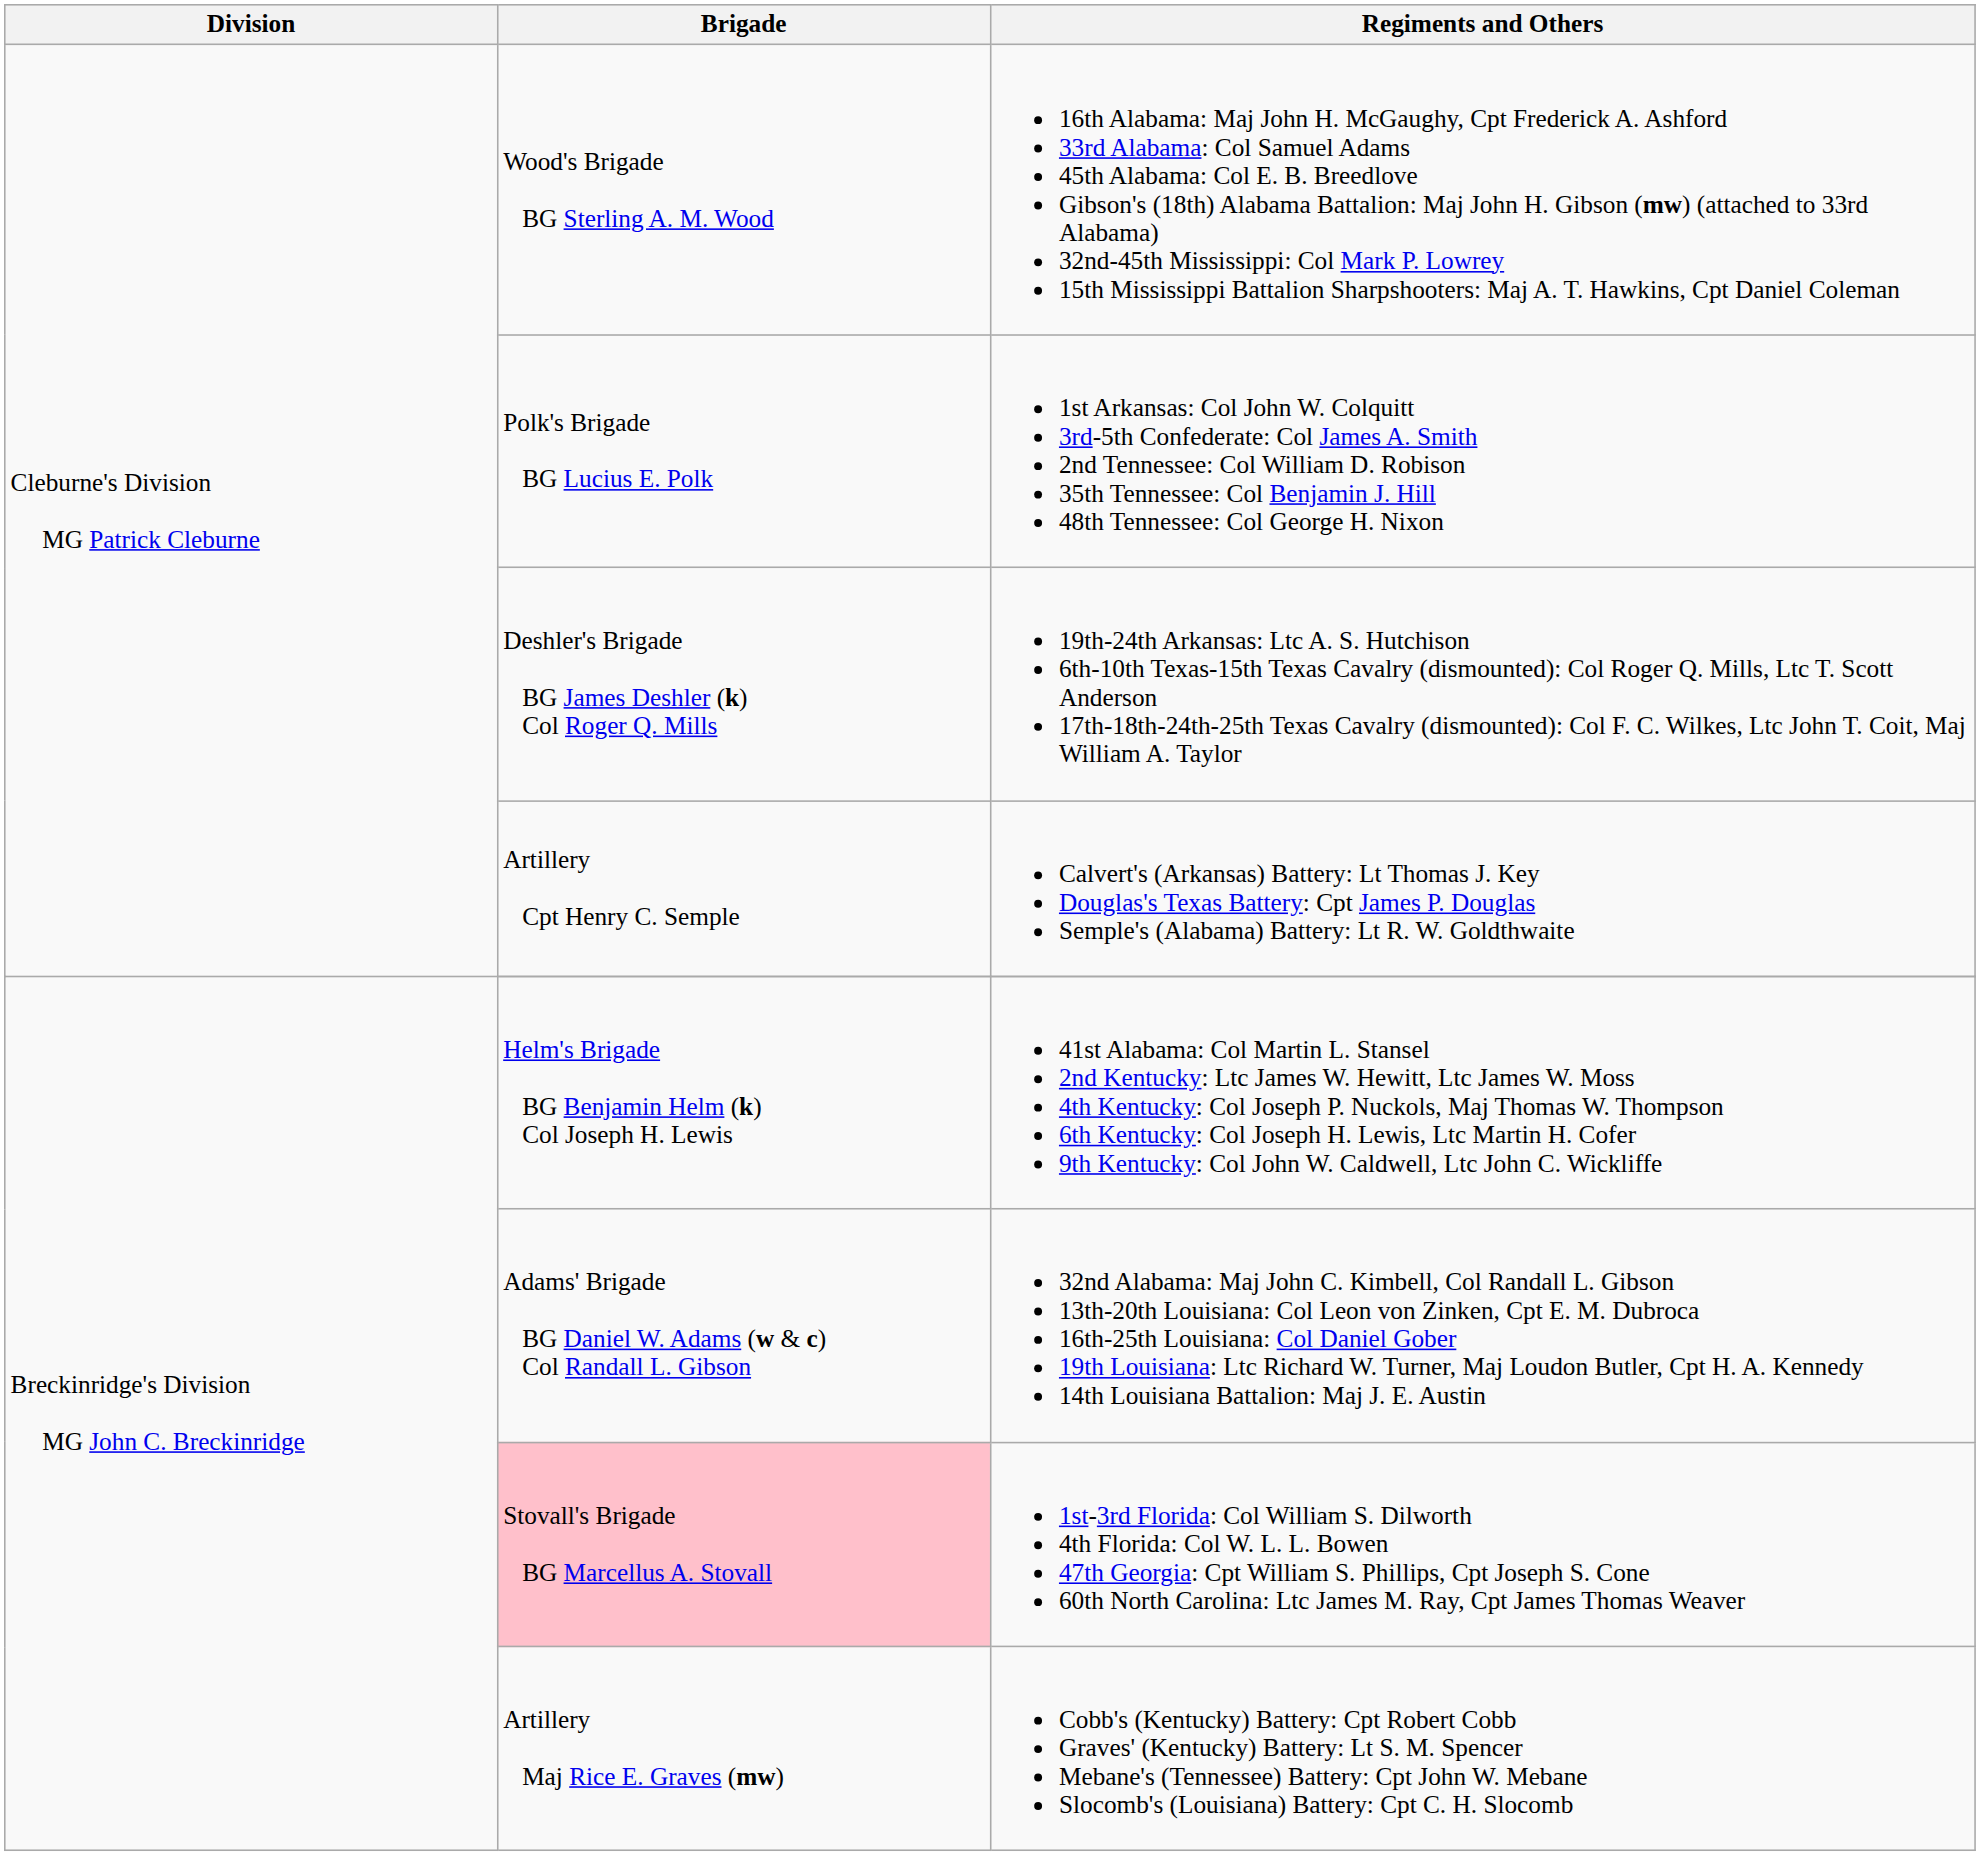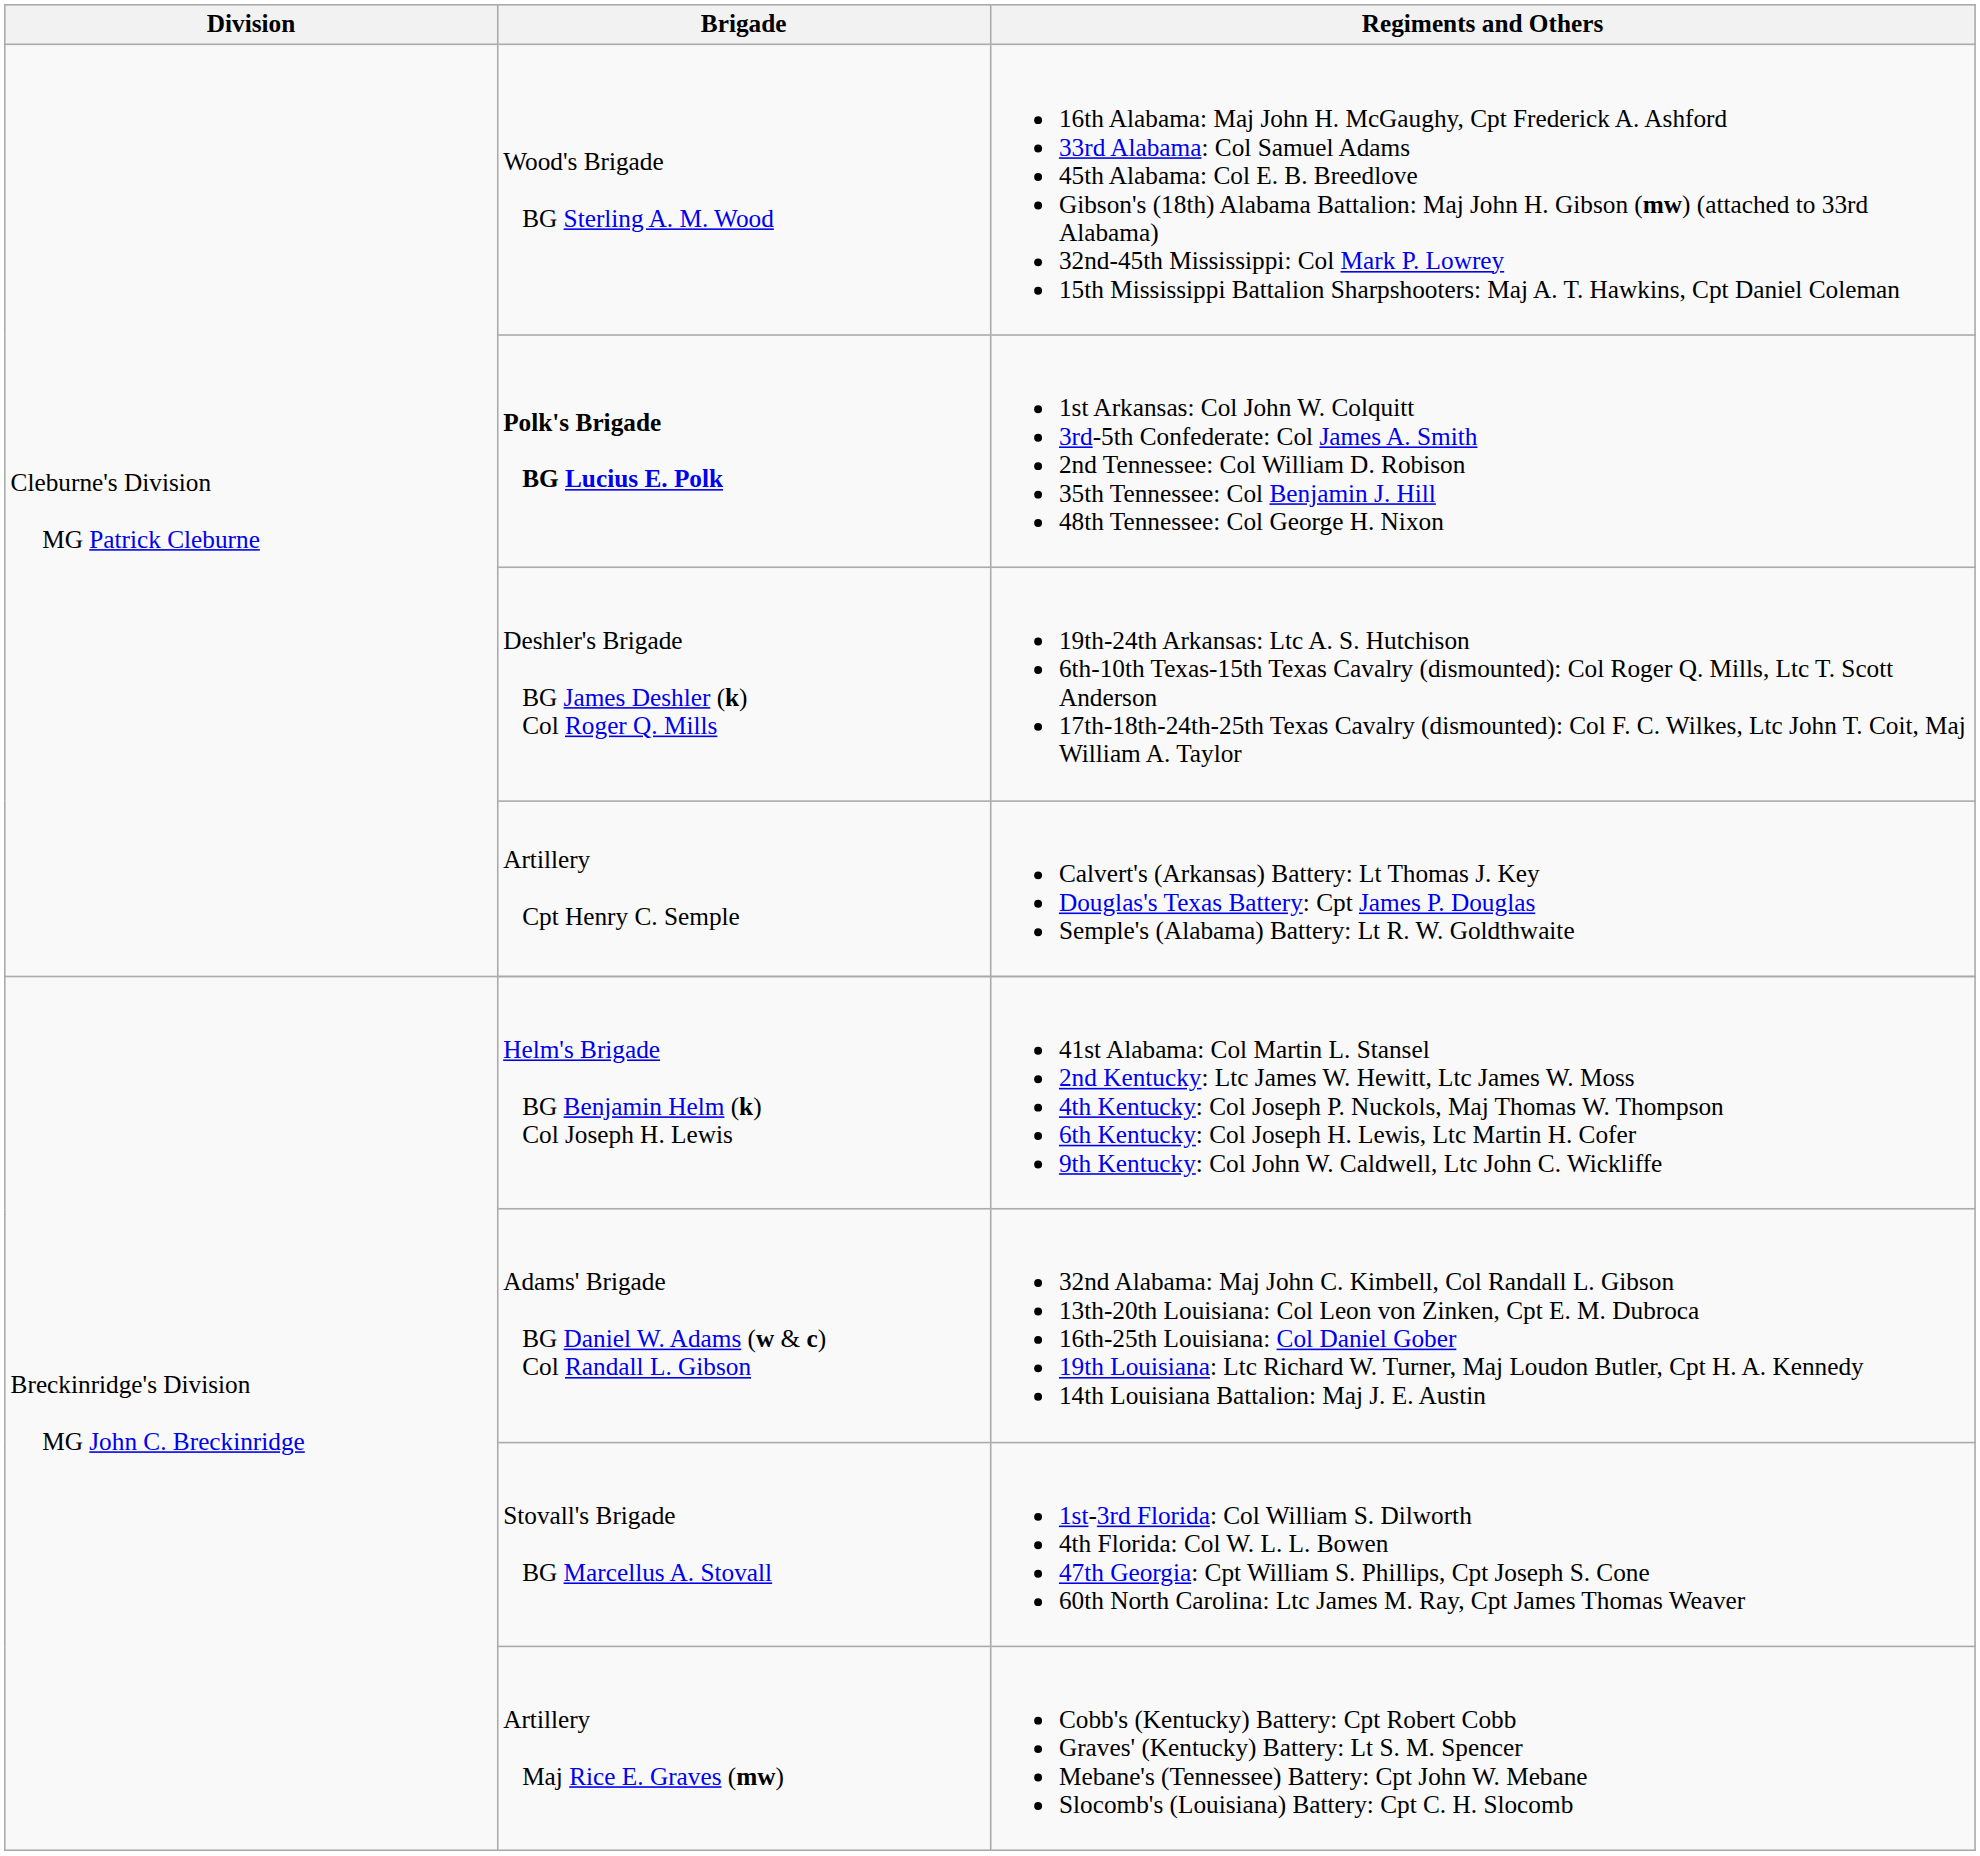(608, 450) normal -> (613, 450) bold
(638, 1543) pink background -> (638, 1543) no background
